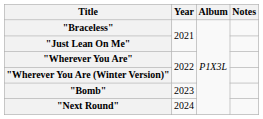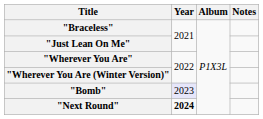(184, 91) no background -> (184, 91) lavender background
(184, 106) normal -> (184, 106) bold
